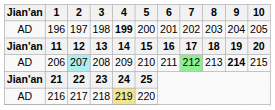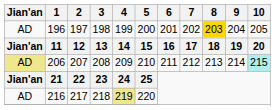(124, 29) bold -> (124, 29) normal
(214, 29) no background -> (214, 29) gold background
(25, 63) no background -> (25, 63) khaki background
(79, 63) paleturquoise background -> (79, 63) no background
(191, 63) lightgreen background -> (191, 63) no background
(236, 63) bold -> (236, 63) normal
(259, 63) no background -> (259, 63) paleturquoise background
